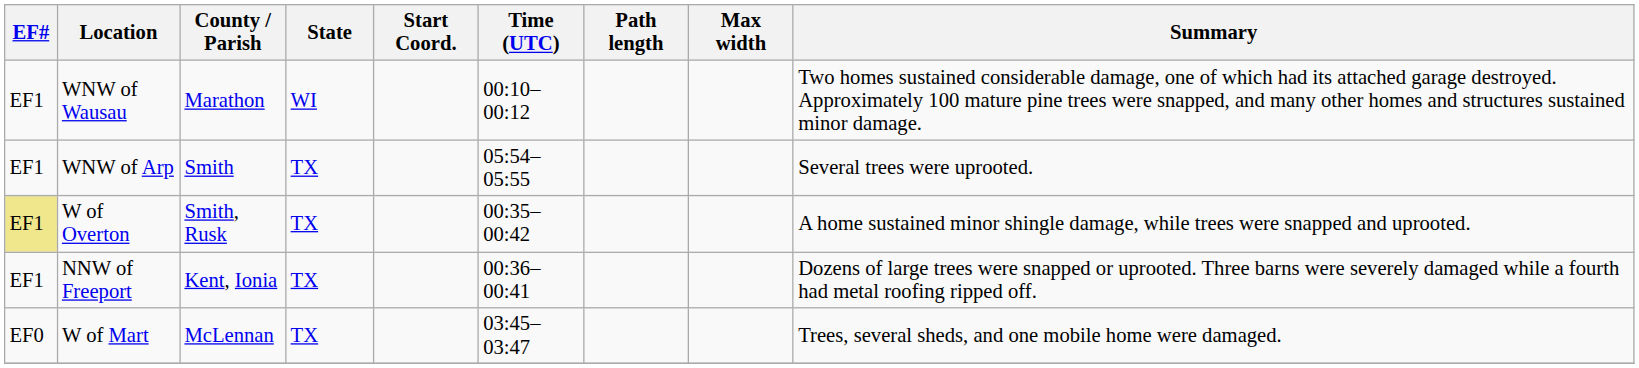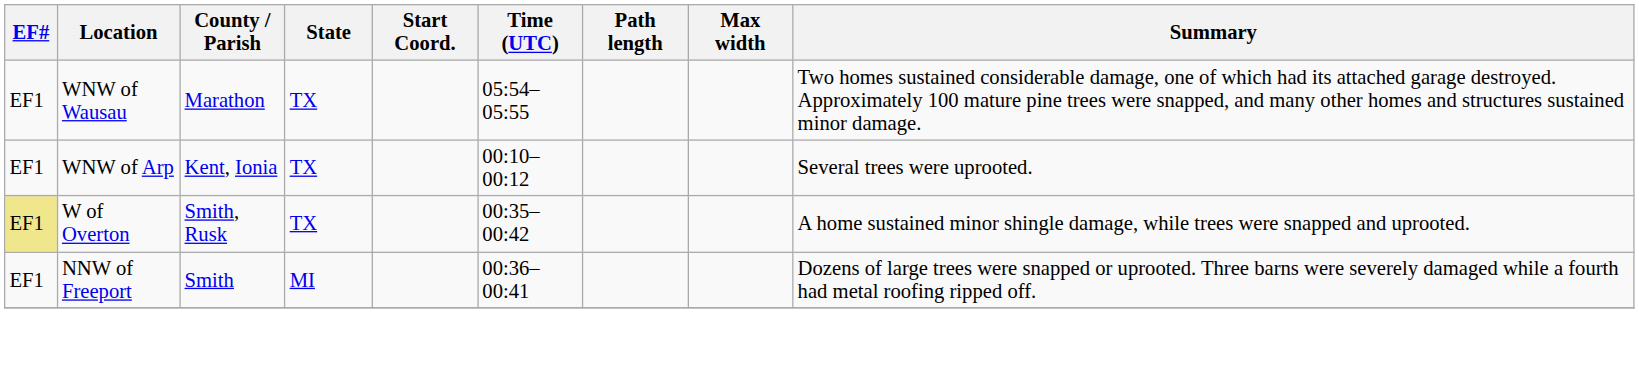(304, 100) WI -> (303, 100) TX
(512, 100) 00:10–00:12 -> (511, 100) 05:54–05:55
(209, 167) Smith -> (231, 167) Kent, Ionia
(512, 167) 05:54–05:55 -> (511, 167) 00:10–00:12
(231, 279) Kent, Ionia -> (209, 279) Smith
(304, 279) TX -> (302, 279) MI
- row: (105, 335)
